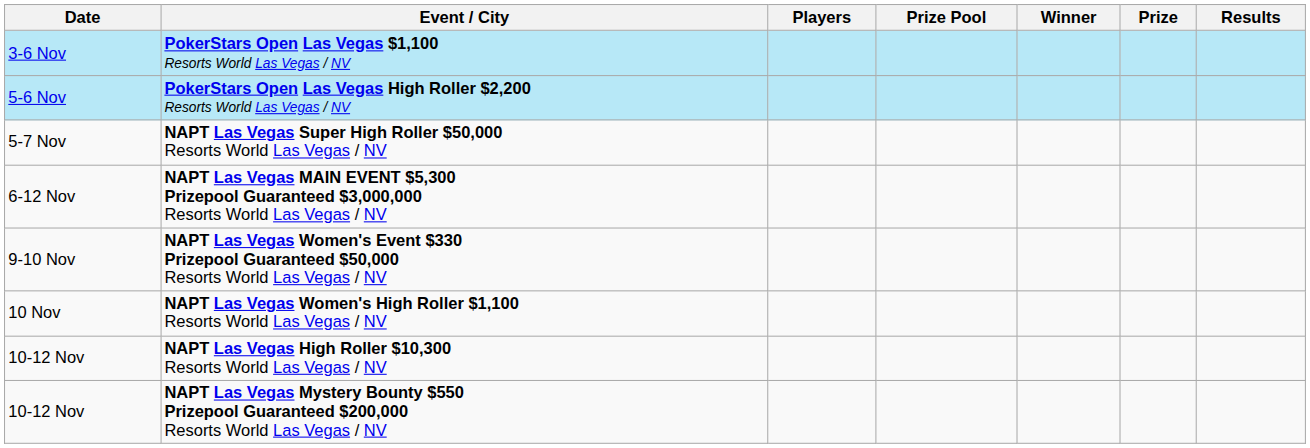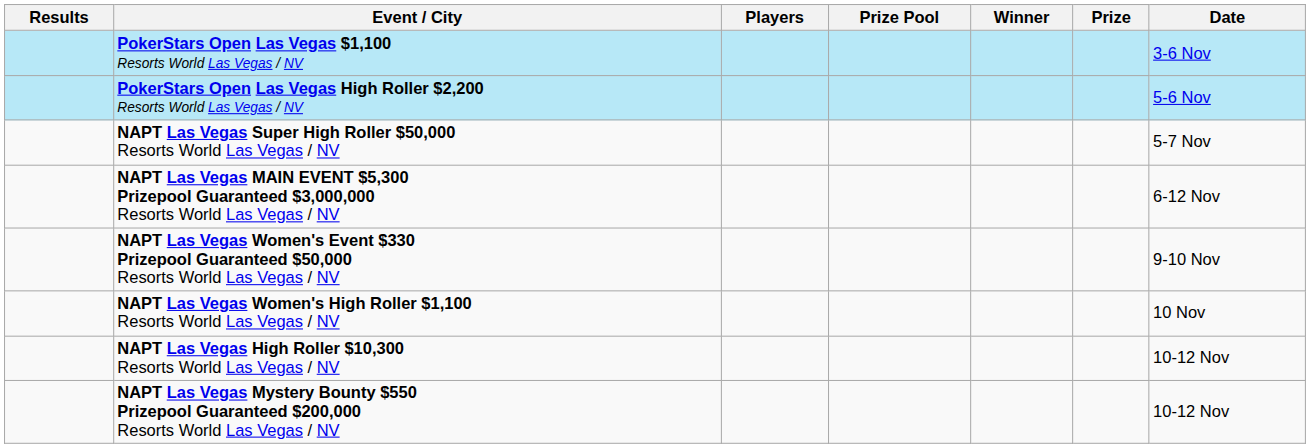columns swapped: (83, 17) <-> (1251, 17)
